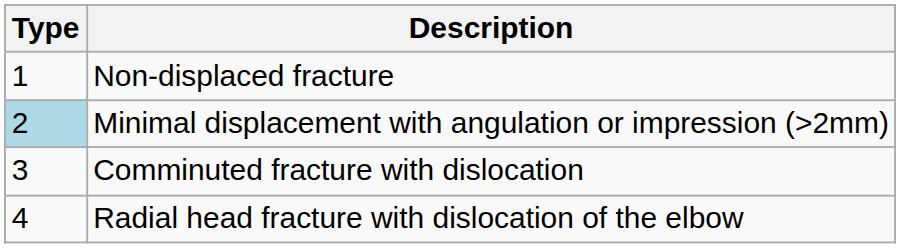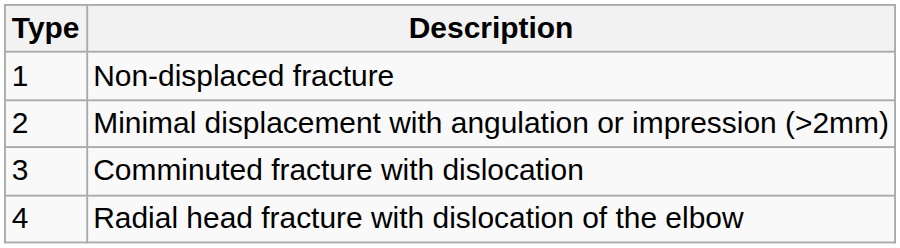(20, 123) lightblue background -> (20, 123) no background
